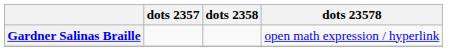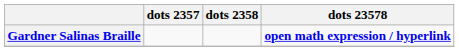(352, 35) normal -> (358, 35) bold
